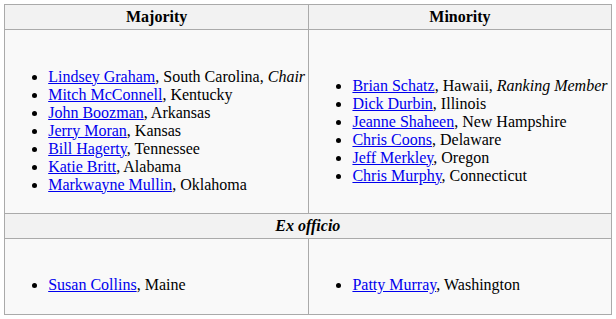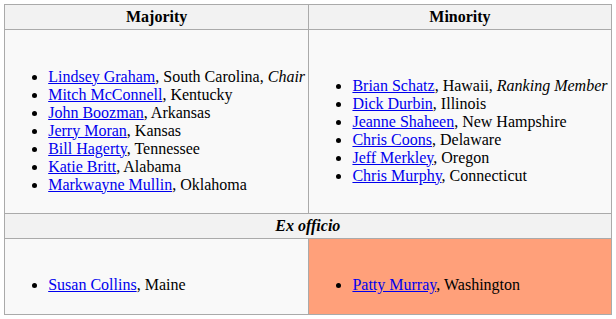(460, 285) no background -> (460, 285) lightsalmon background
